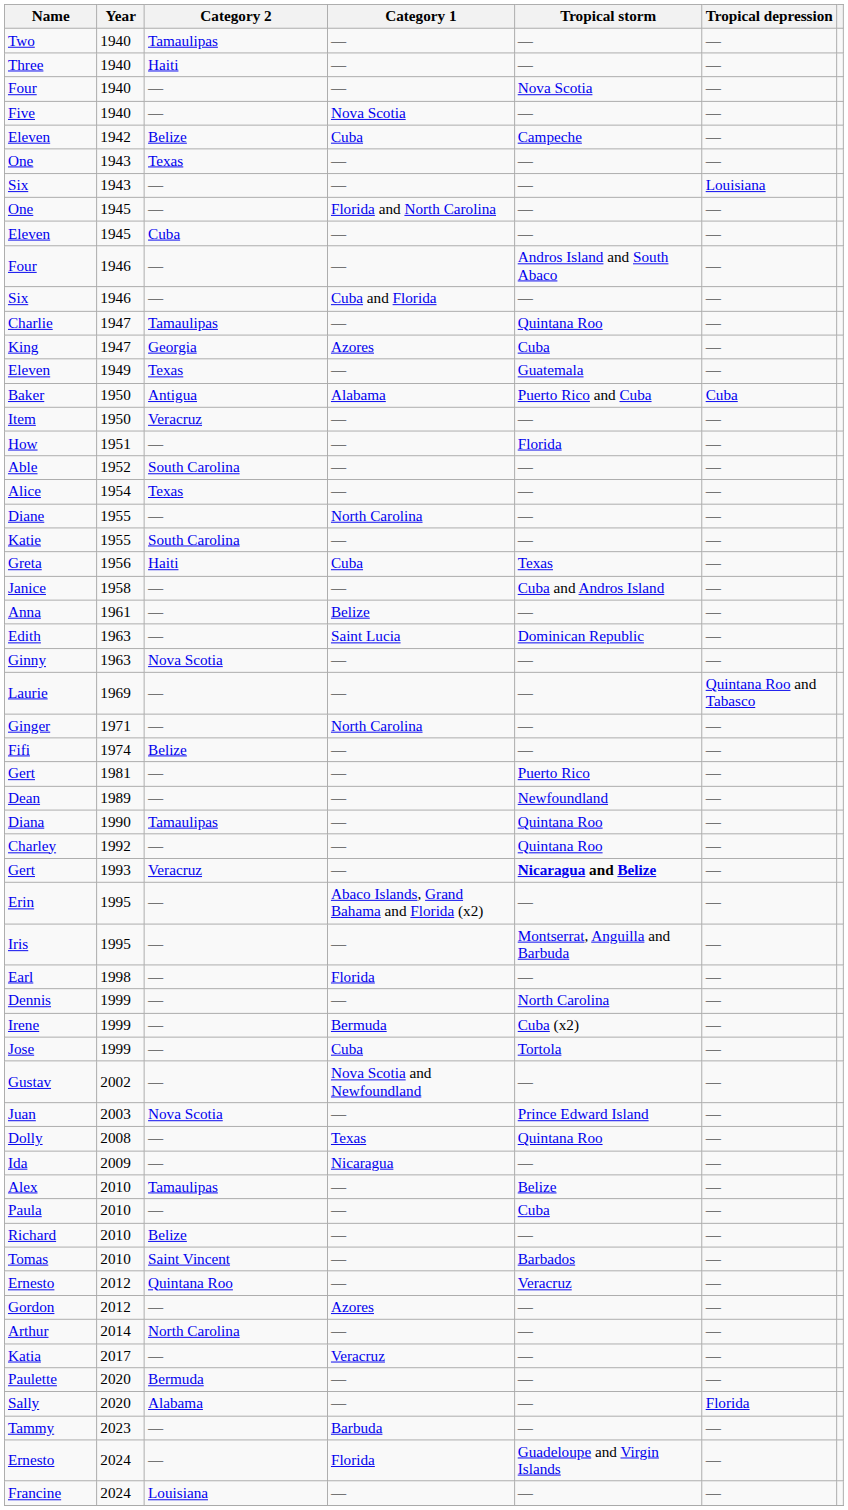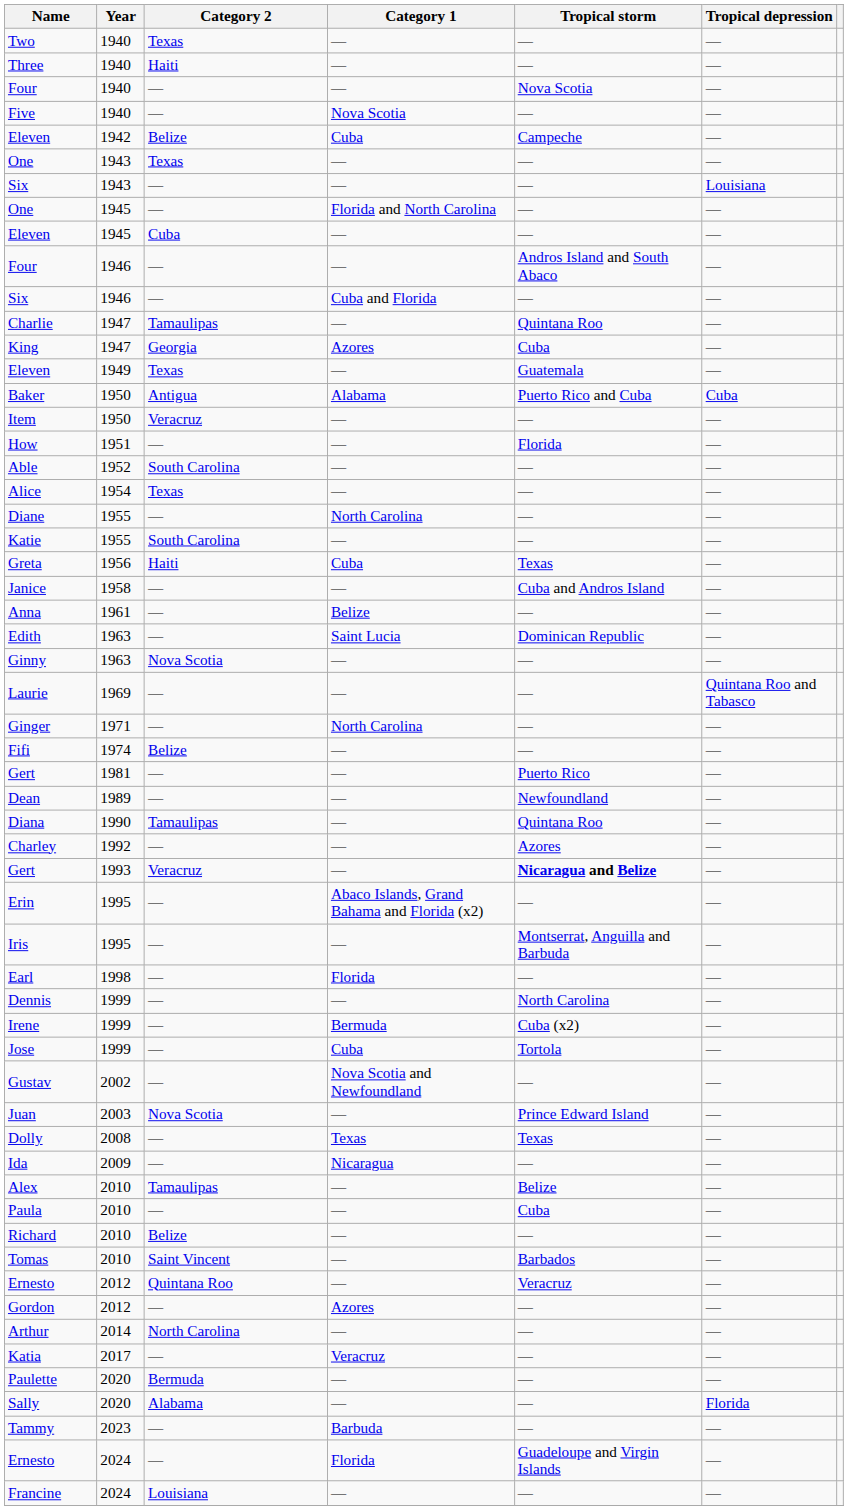(183, 40) Tamaulipas -> (166, 40) Texas
(560, 846) Quintana Roo -> (539, 846) Azores
(560, 1138) Quintana Roo -> (535, 1138) Texas
